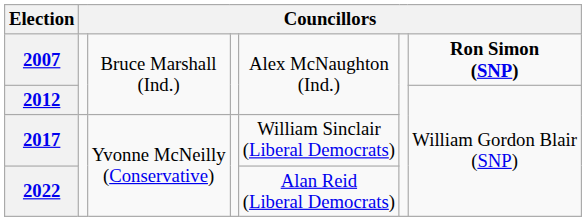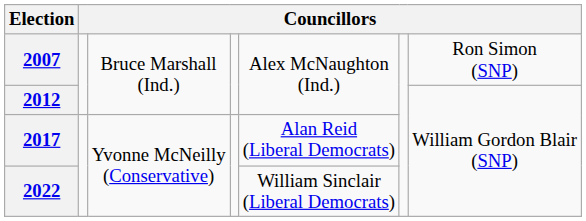(495, 59) bold -> (495, 59) normal
(319, 140) William Sinclair (Liberal Democrats) -> (319, 140) Alan Reid (Liberal Democrats)
(319, 190) Alan Reid (Liberal Democrats) -> (319, 190) William Sinclair (Liberal Democrats)
